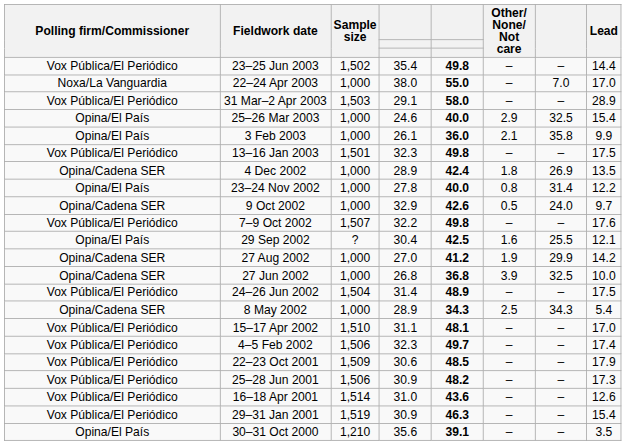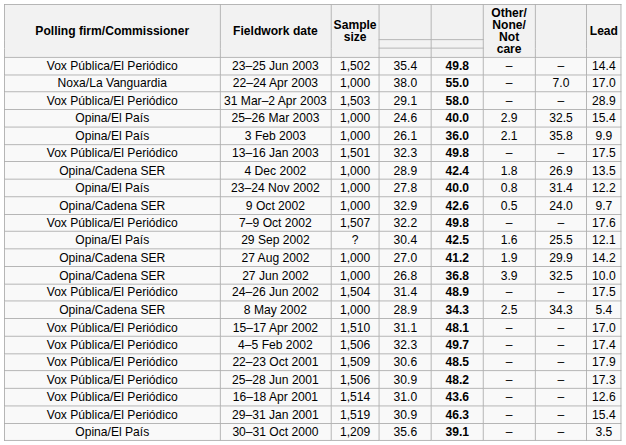(355, 432) 1,210 -> (355, 432) 1,209
